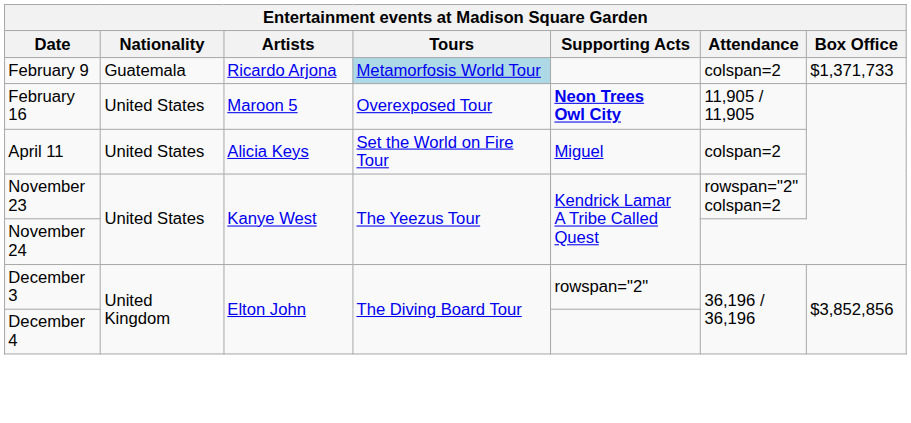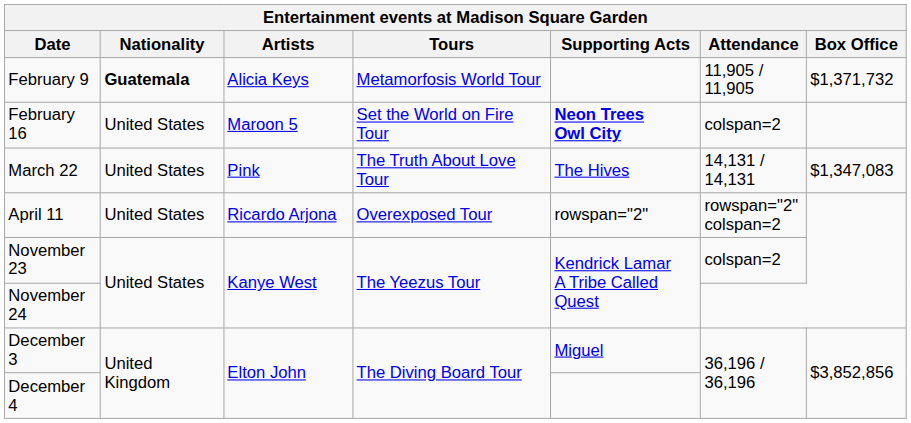(145, 70) normal -> (147, 79) bold
(282, 70) Ricardo Arjona -> (268, 79) Alicia Keys
(449, 70) lightblue background -> (449, 79) no background
(743, 70) colspan=2 -> (734, 79) 11,905 / 11,905
(852, 70) $1,371,733 -> (852, 79) $1,371,732
(424, 106) Overexposed Tour -> (435, 124) Set the World on Fire Tour
(734, 106) 11,905 / 11,905 -> (743, 124) colspan=2
+ row: (43, 170)
(268, 151) Alicia Keys -> (282, 215) Ricardo Arjona
(435, 151) Set the World on Fire Tour -> (424, 215) Overexposed Tour
(579, 151) Miguel -> (601, 215) rowspan="2"
(743, 151) colspan=2 -> (751, 215) rowspan="2" colspan=2
(751, 196) rowspan="2" colspan=2 -> (743, 260) colspan=2
(601, 286) rowspan="2" -> (579, 350) Miguel
